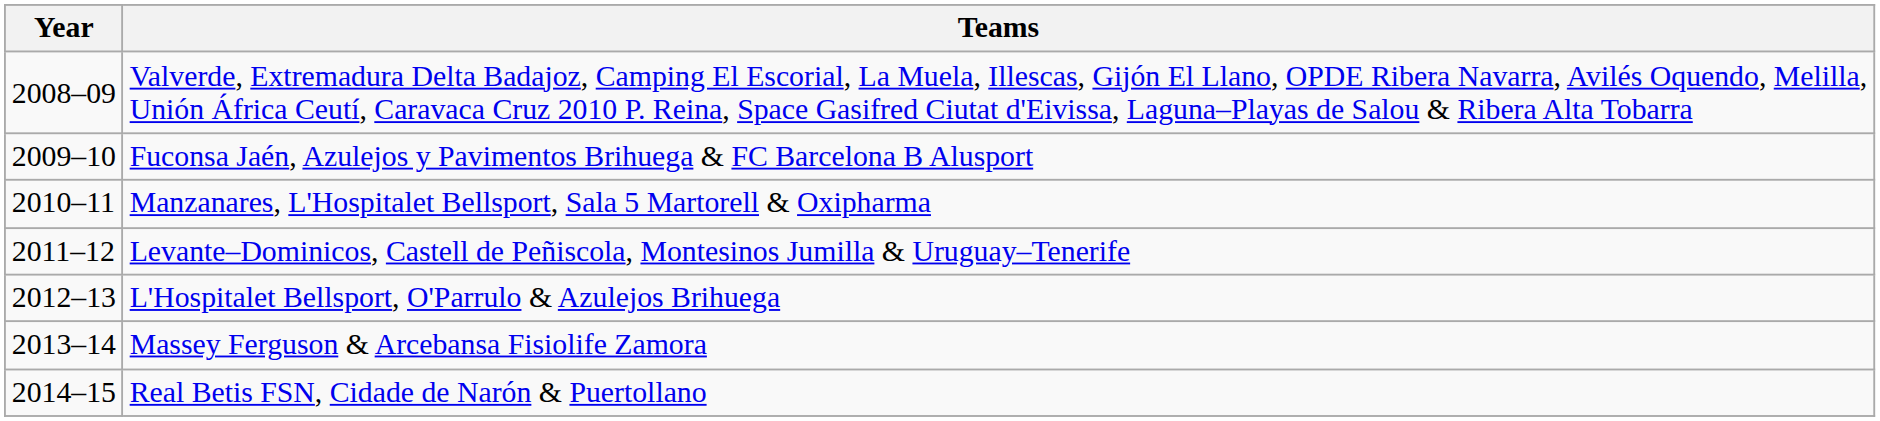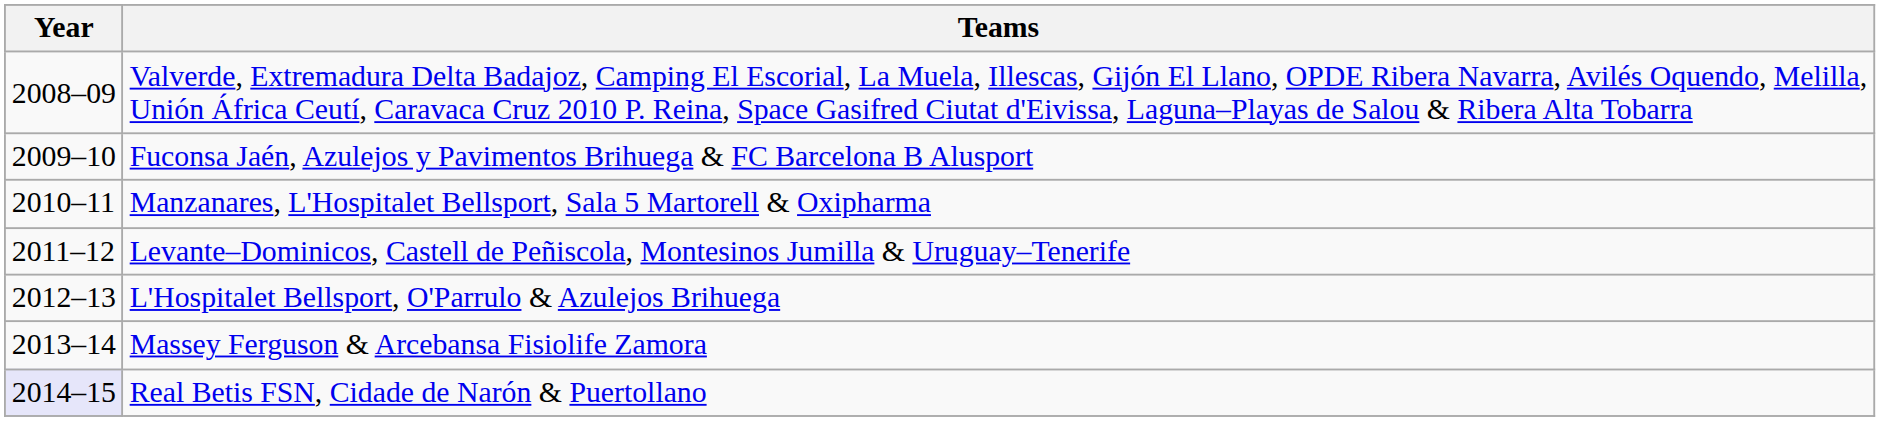(64, 391) no background -> (64, 391) lavender background
